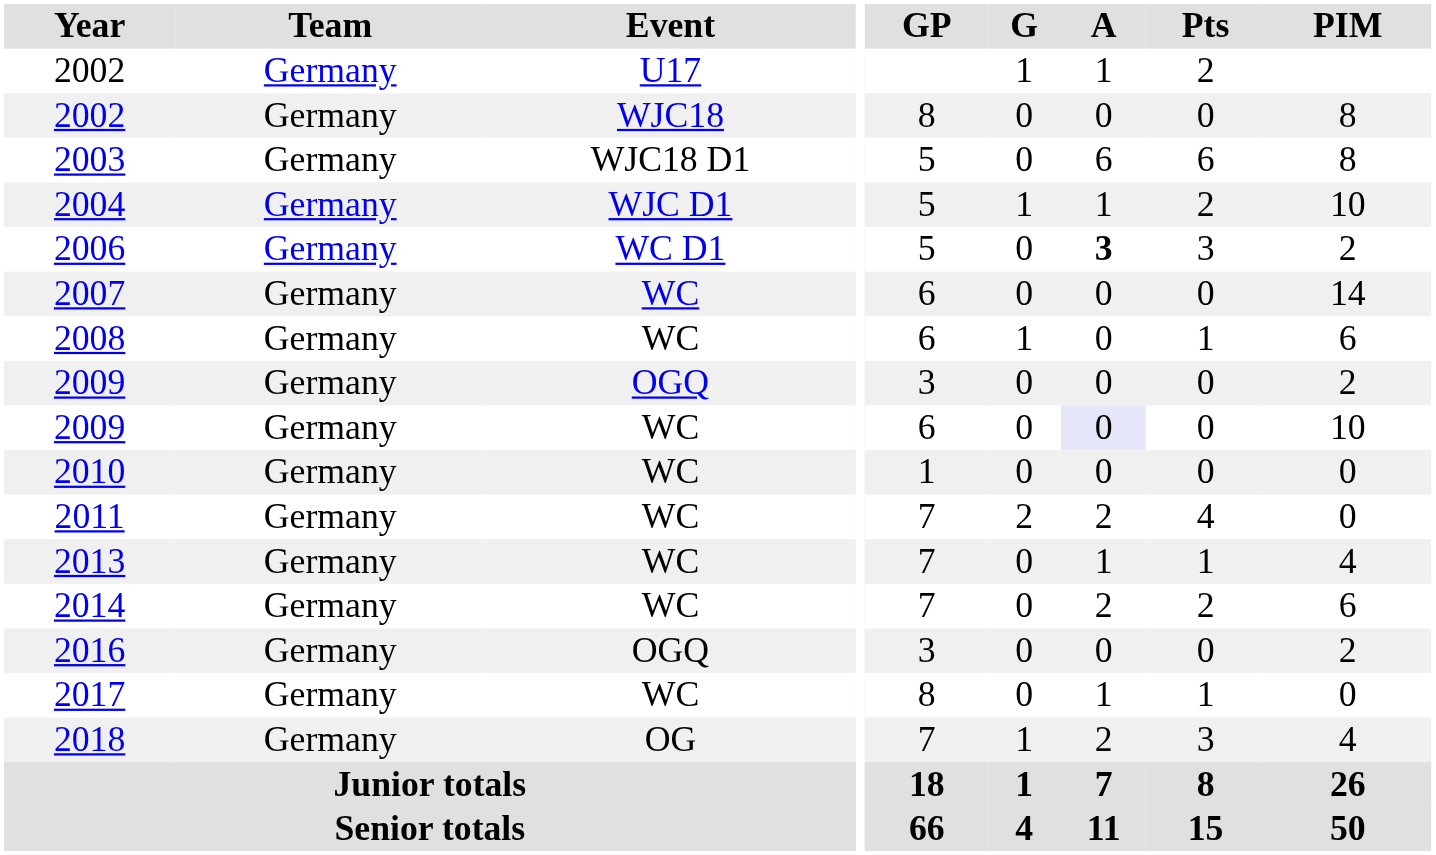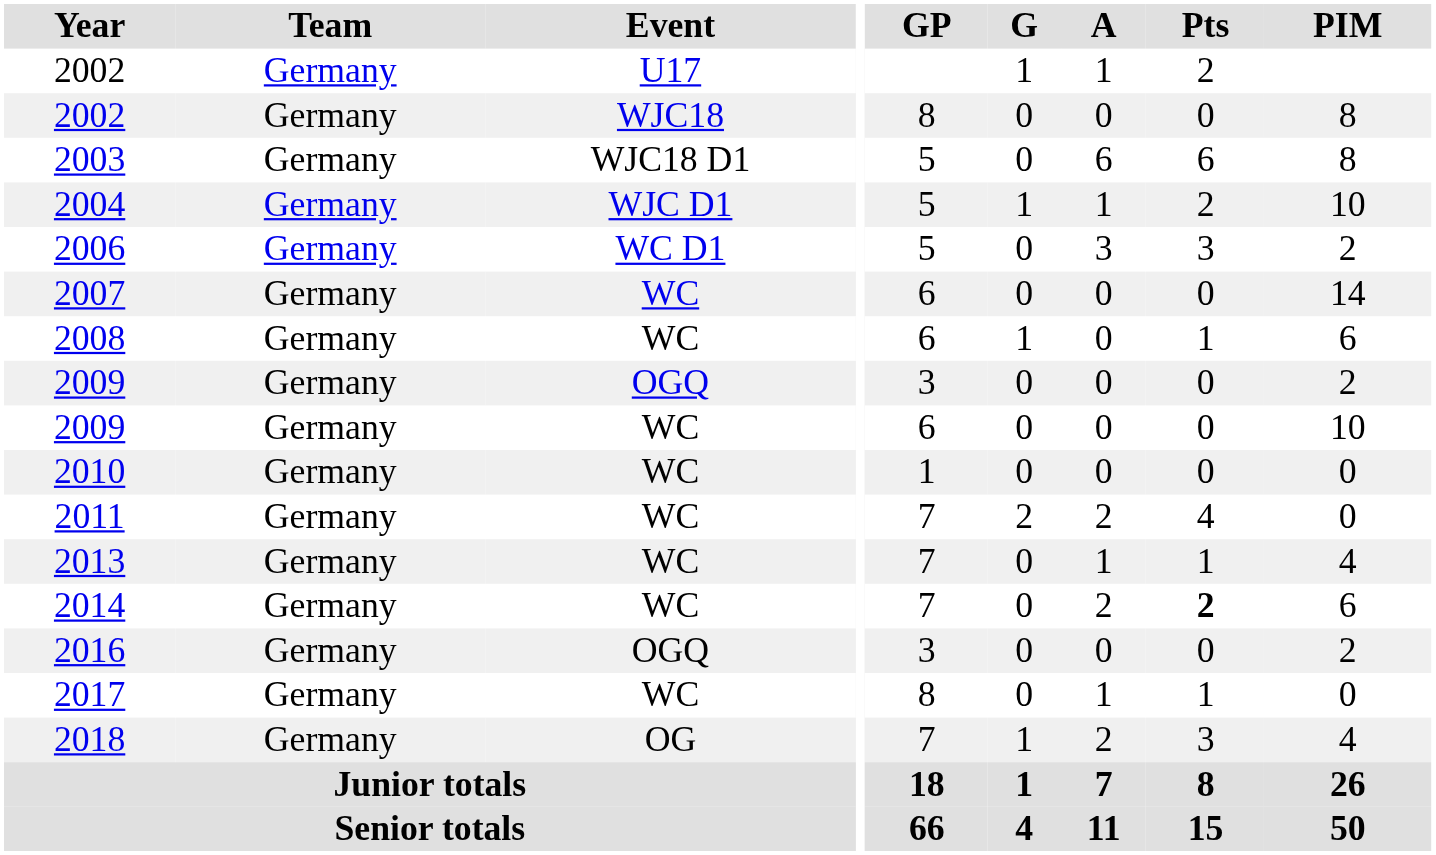(1104, 248) bold -> (1104, 248) normal
(1104, 427) lavender background -> (1104, 427) no background
(1206, 605) normal -> (1206, 605) bold
